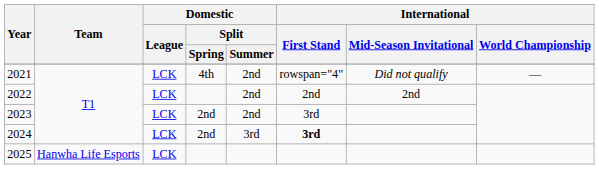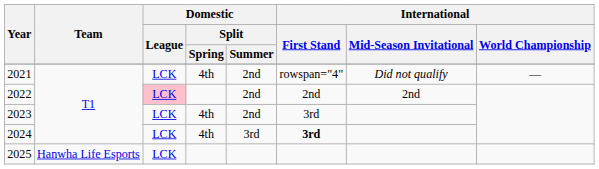(164, 94) no background -> (164, 94) pink background
(206, 114) 2nd -> (206, 114) 4th
(206, 134) 2nd -> (206, 134) 4th
